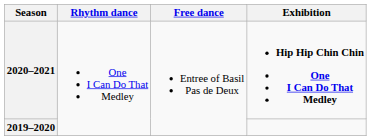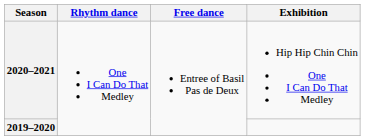(307, 76) bold -> (304, 76) normal
